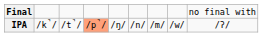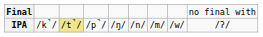(71, 25) no background -> (71, 25) khaki background
(96, 25) lightsalmon background -> (96, 25) no background
